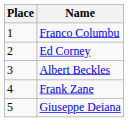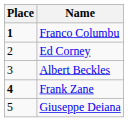(10, 32) normal -> (10, 32) bold
(10, 88) normal -> (10, 88) bold
